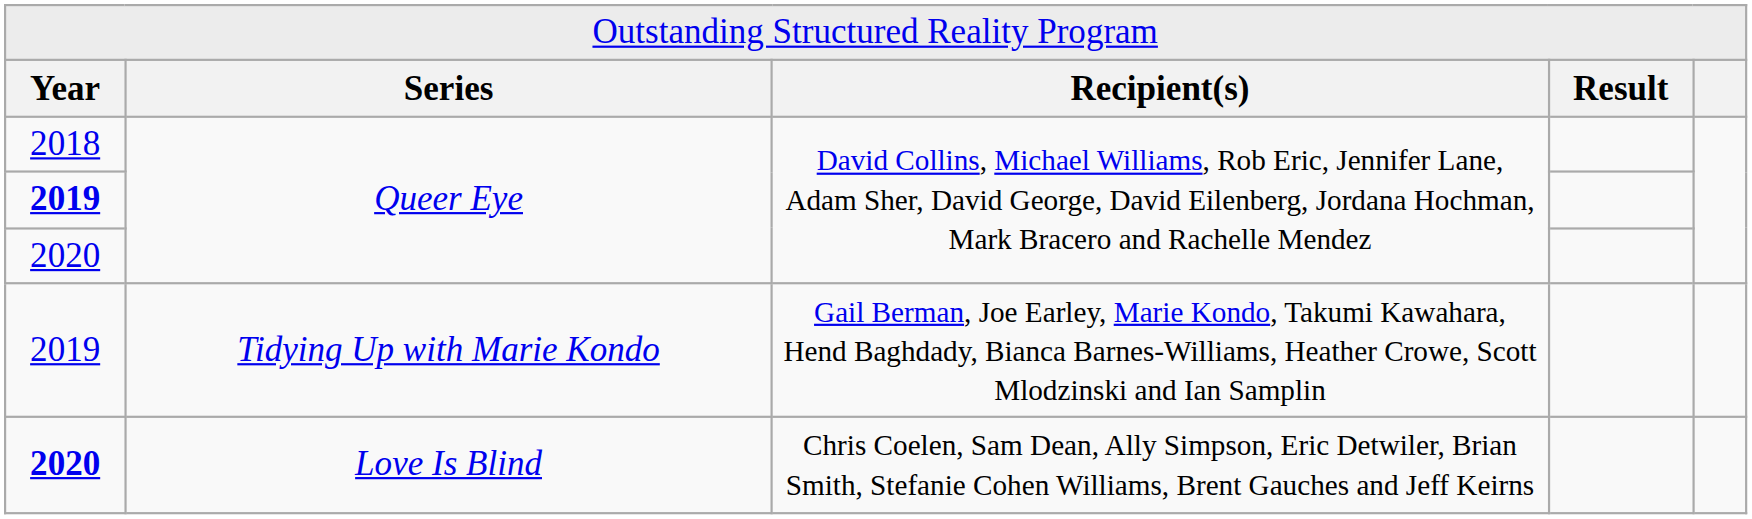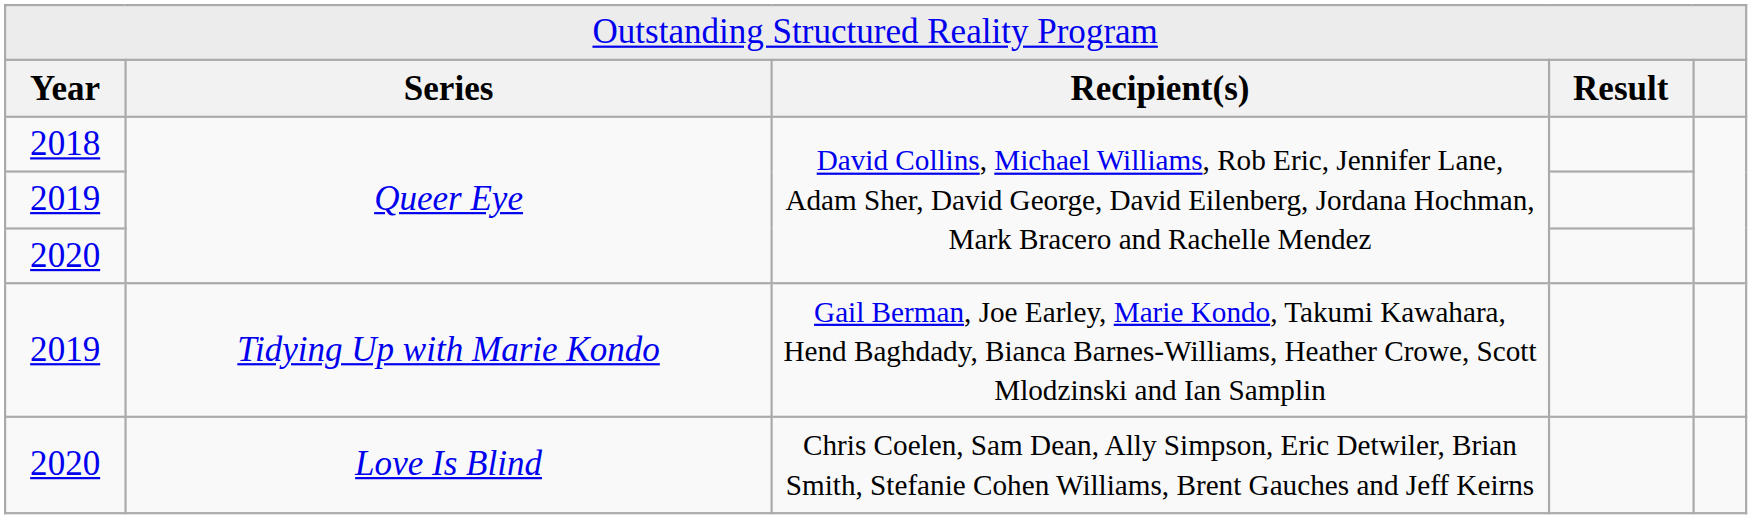(65, 198) bold -> (65, 198) normal
(65, 464) bold -> (65, 464) normal
